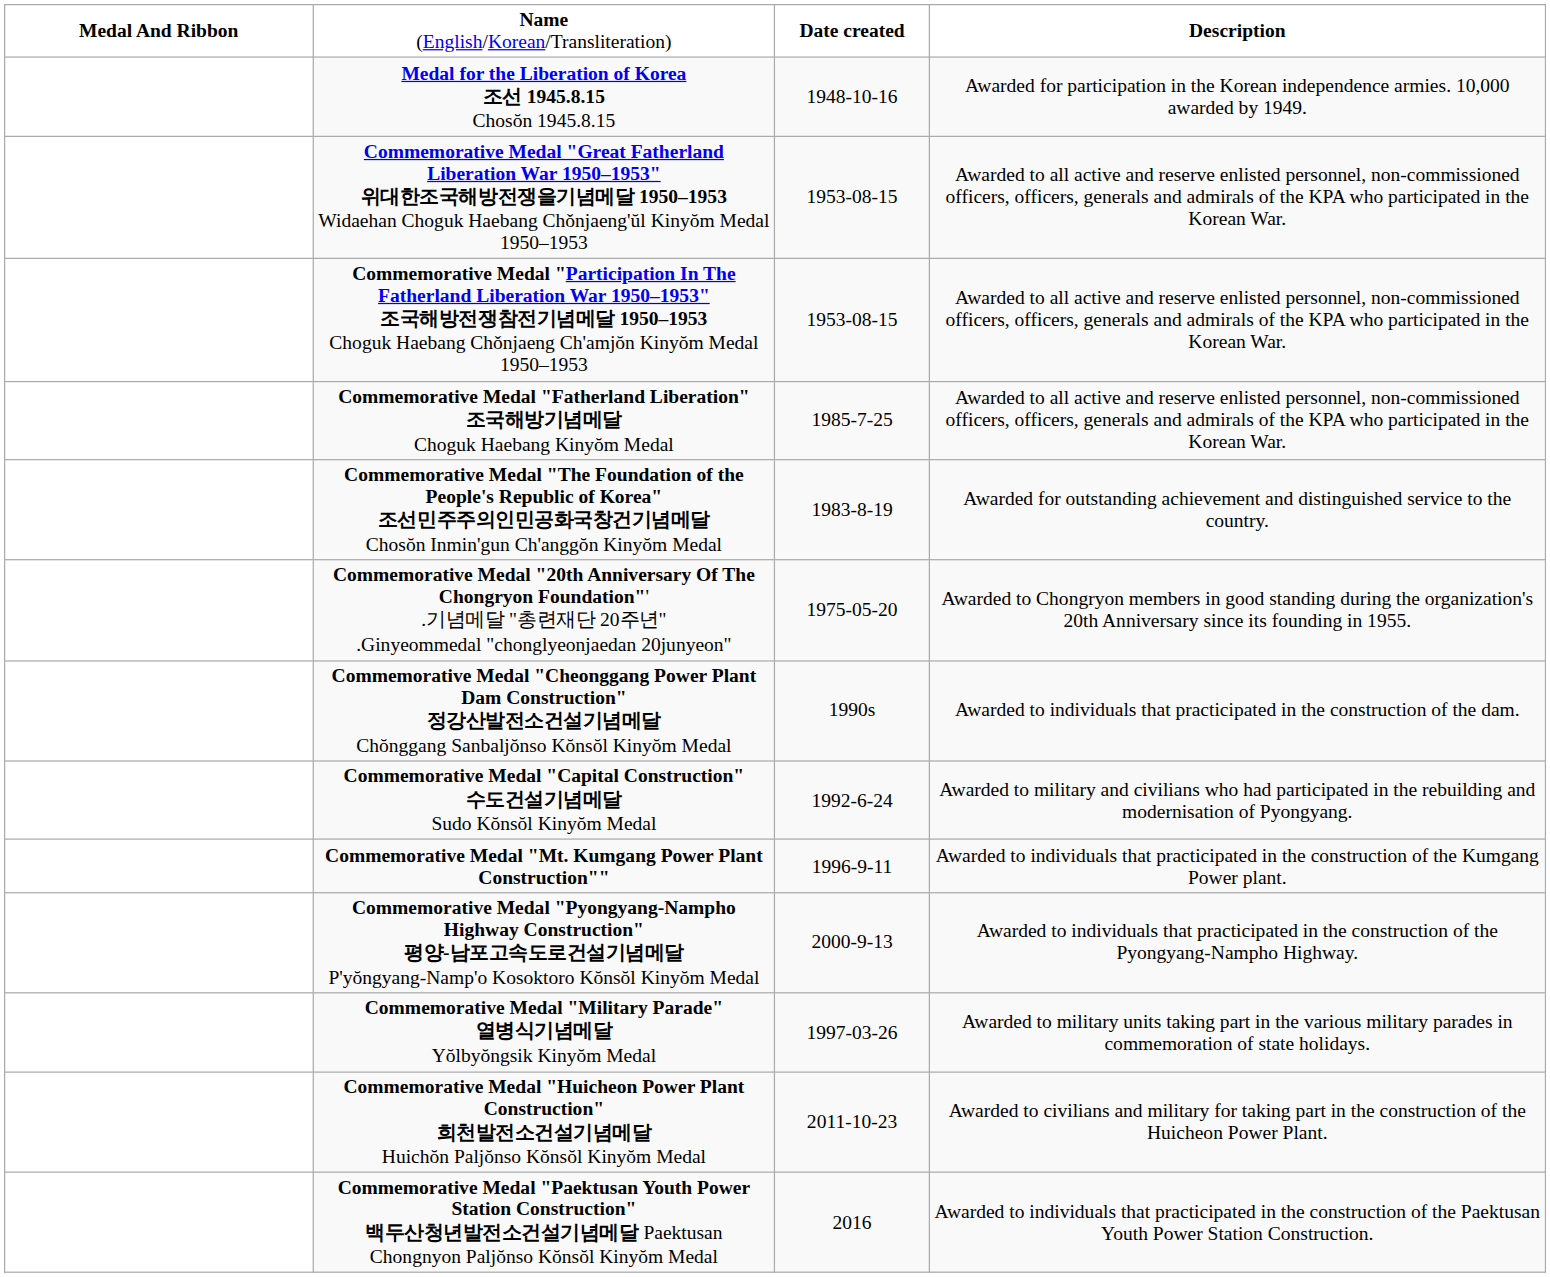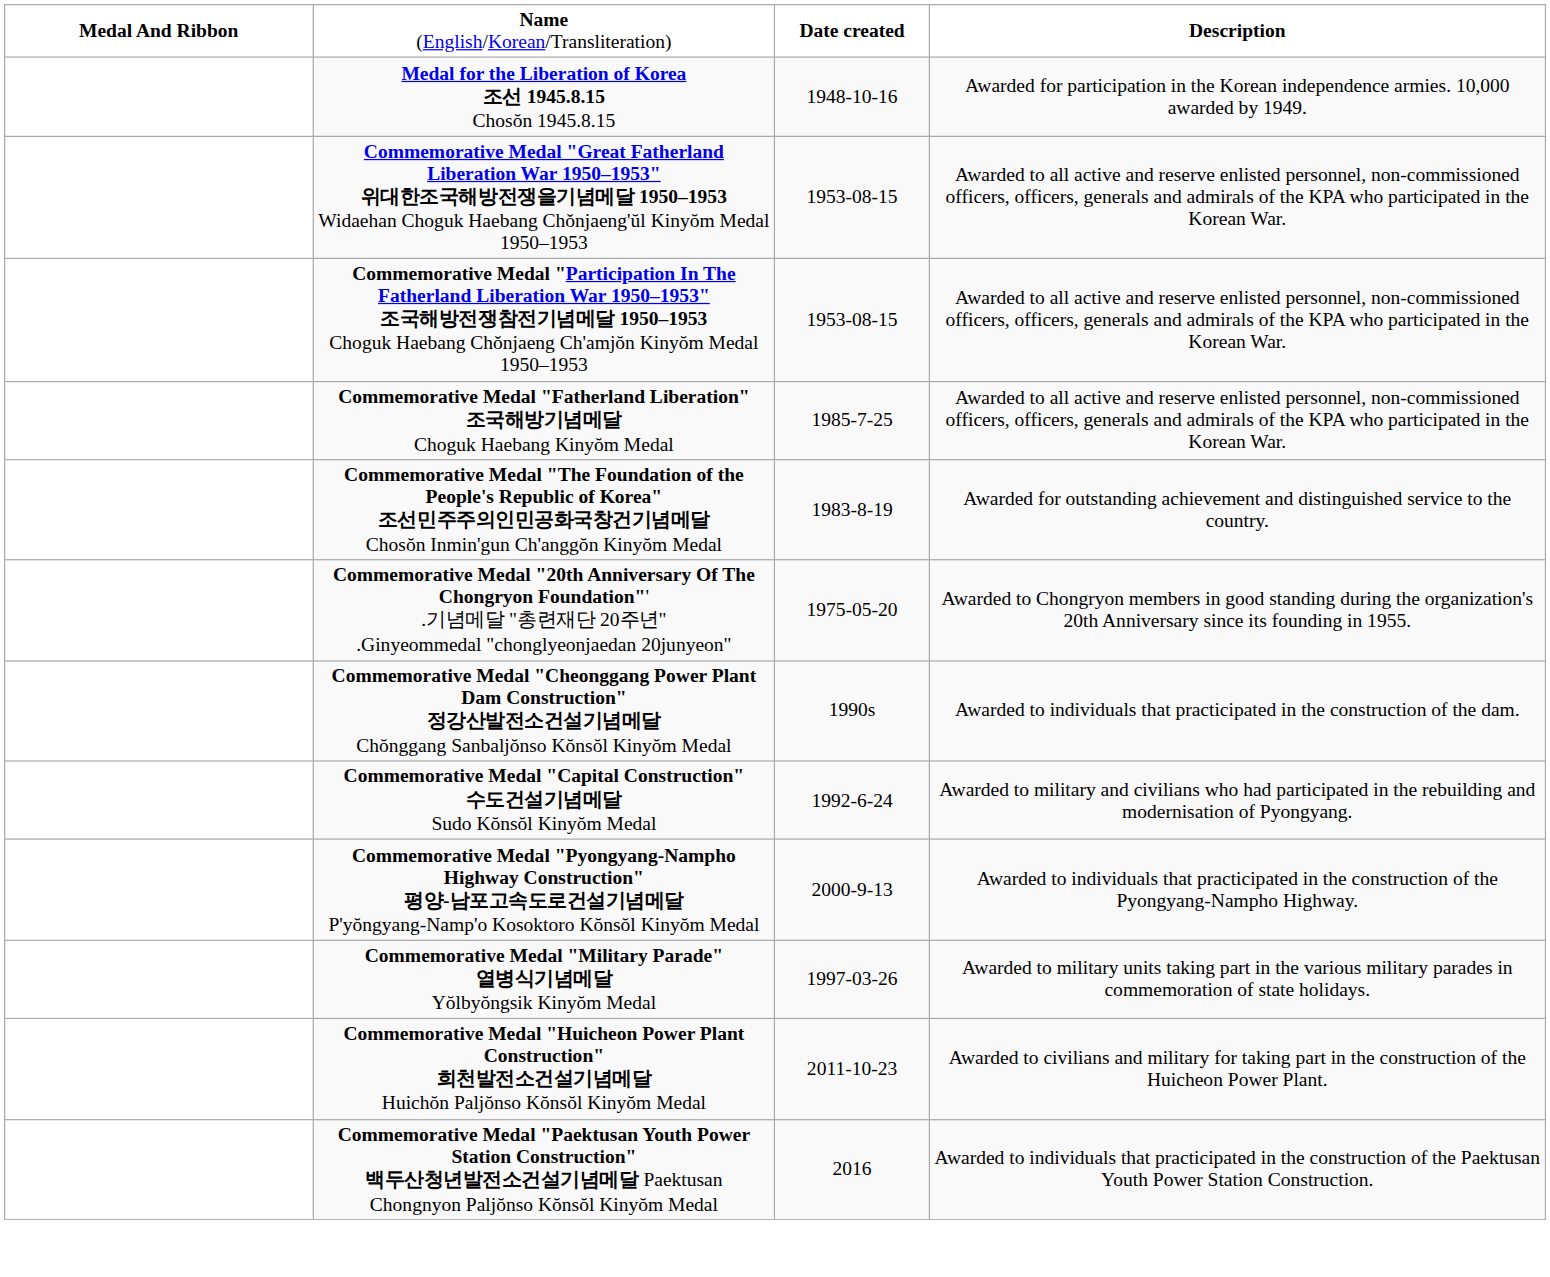- row: (544, 865)
